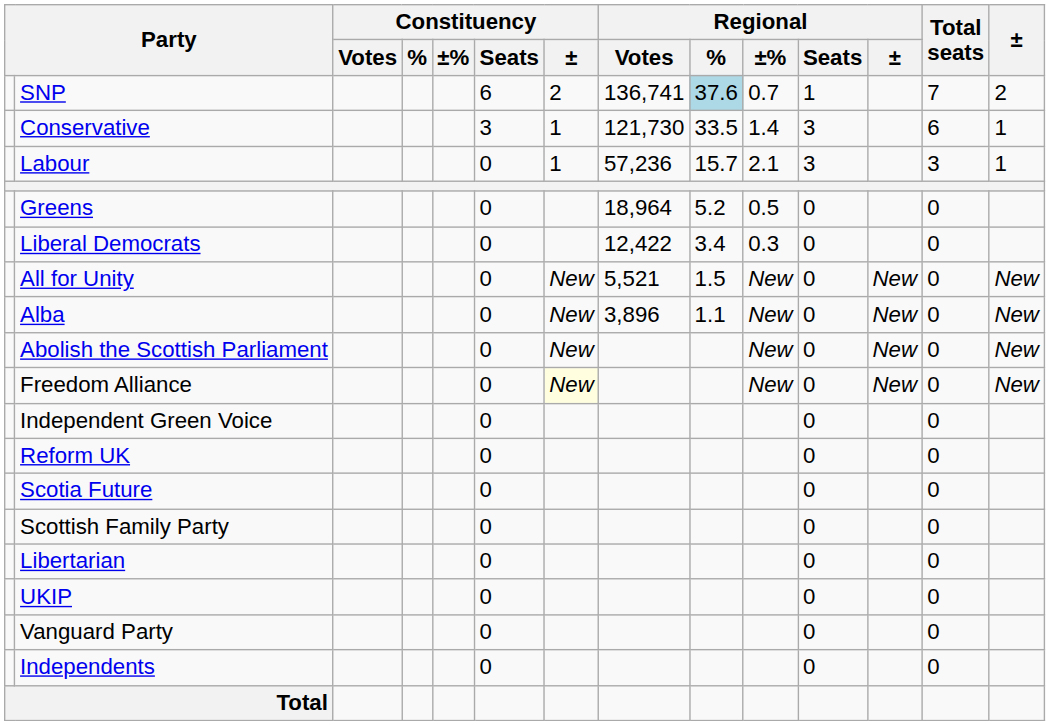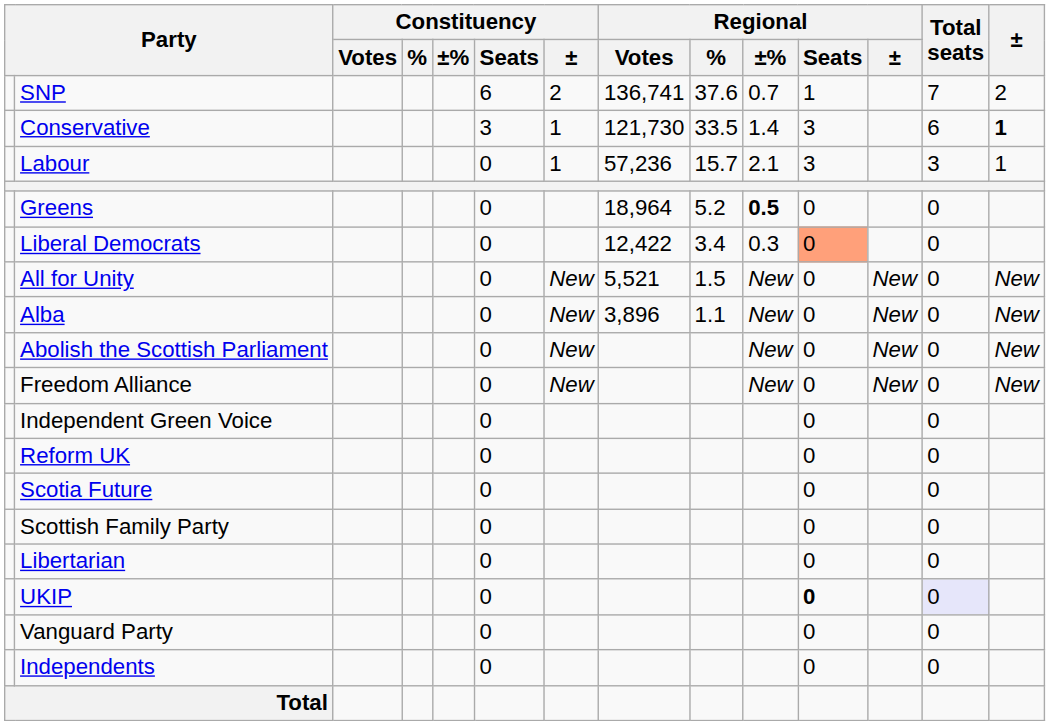(716, 92) lightblue background -> (716, 92) no background
(1001, 127) normal -> (1001, 127) bold
(764, 208) normal -> (764, 208) bold
(809, 244) no background -> (809, 244) lightsalmon background
(571, 385) lightyellow background -> (571, 385) no background
(809, 596) normal -> (809, 596) bold
(933, 596) no background -> (933, 596) lavender background
